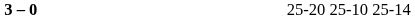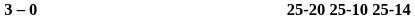(349, 9) normal -> (349, 9) bold
